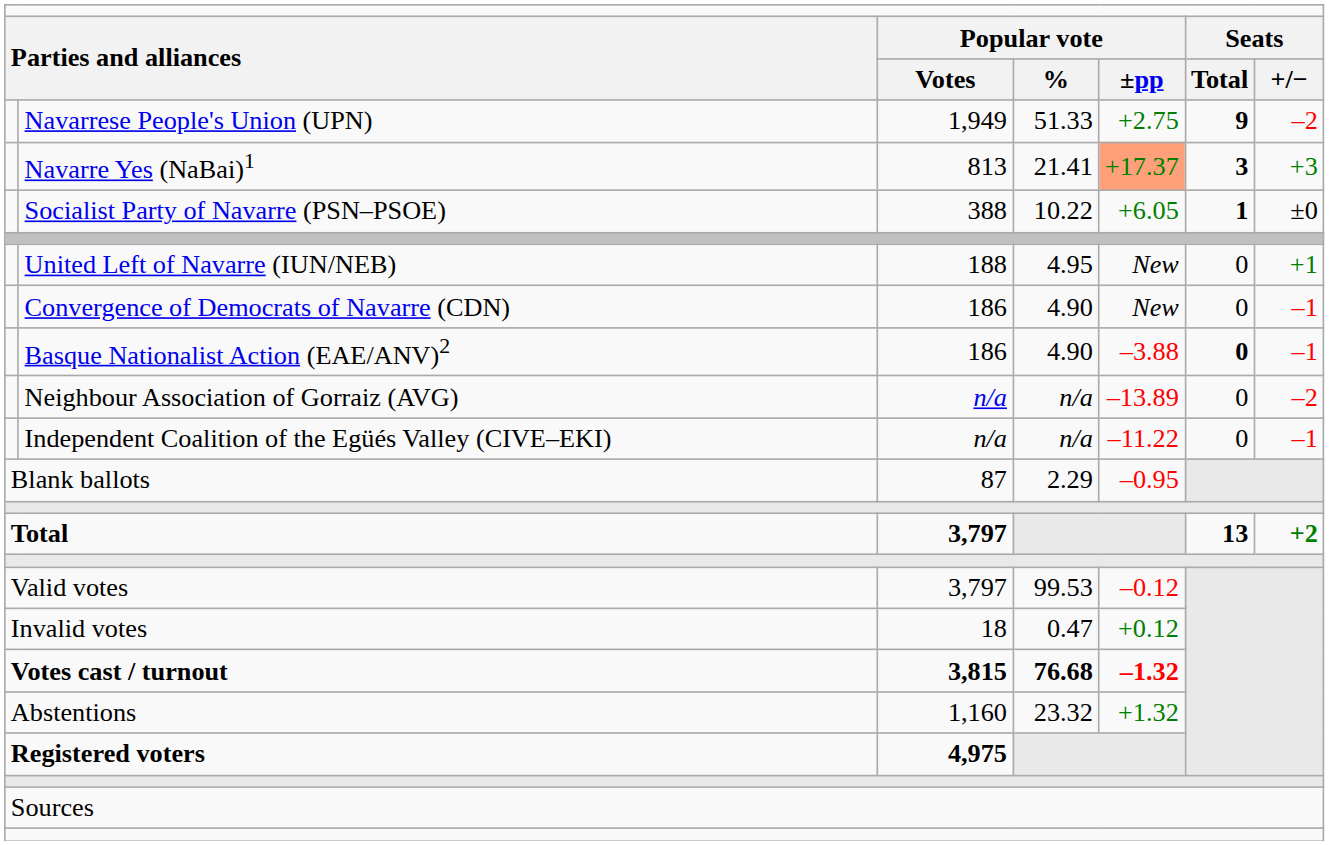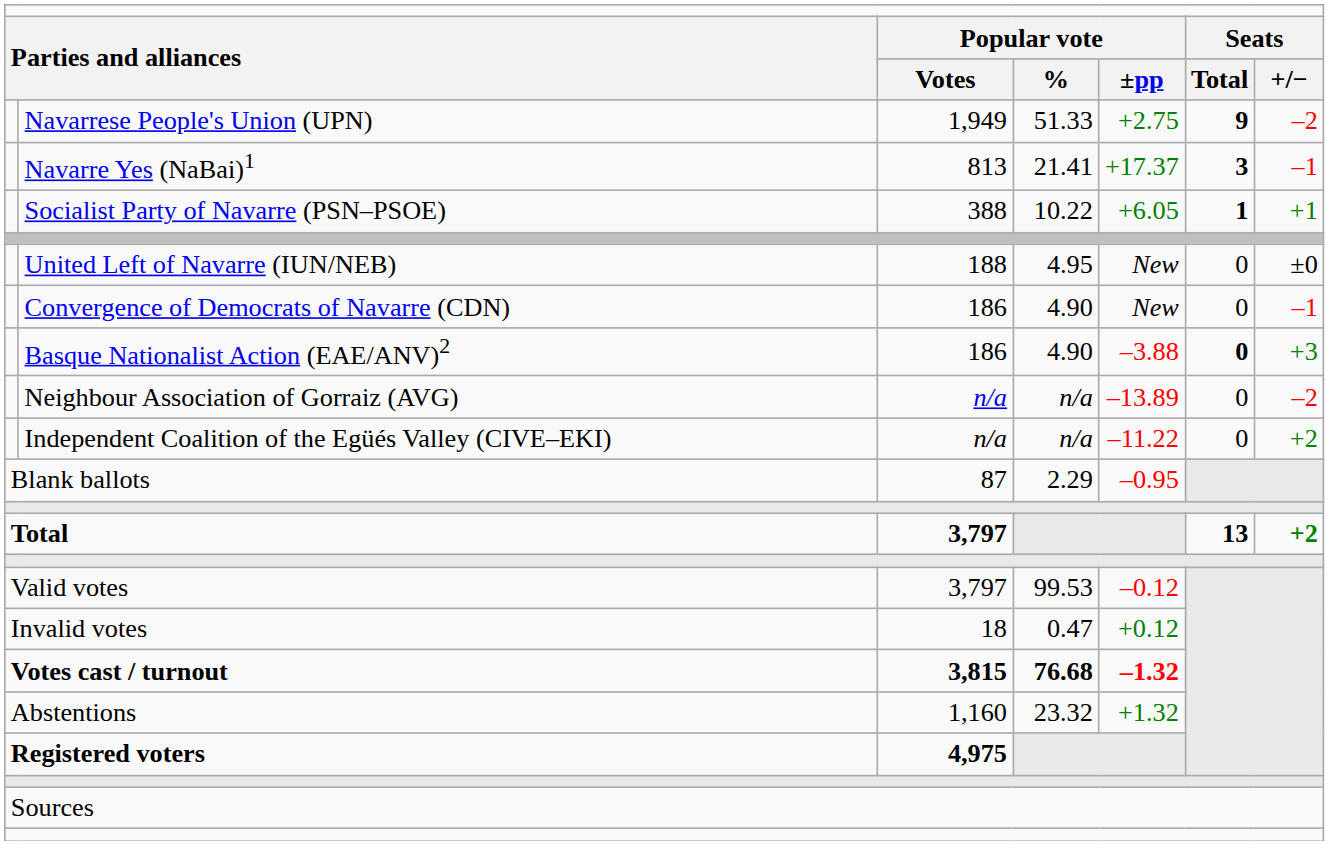(1142, 165) lightsalmon background -> (1142, 165) no background
(1304, 165) +3 -> (1305, 165) –1
(1304, 210) ±0 -> (1304, 210) +1
(1304, 264) +1 -> (1304, 264) ±0
(1305, 351) –1 -> (1304, 351) +3
(1305, 438) –1 -> (1304, 438) +2
